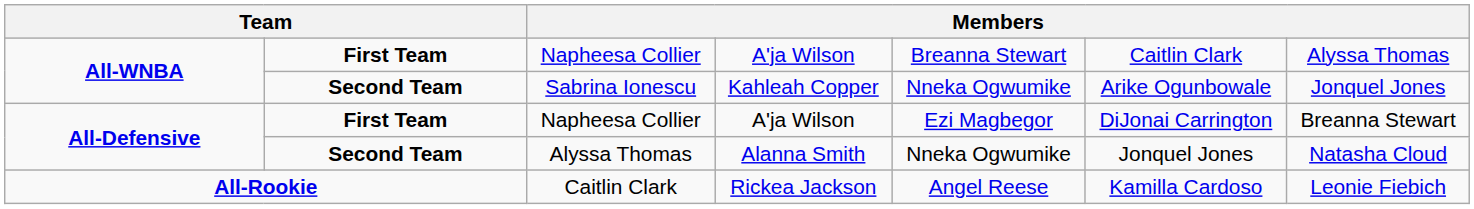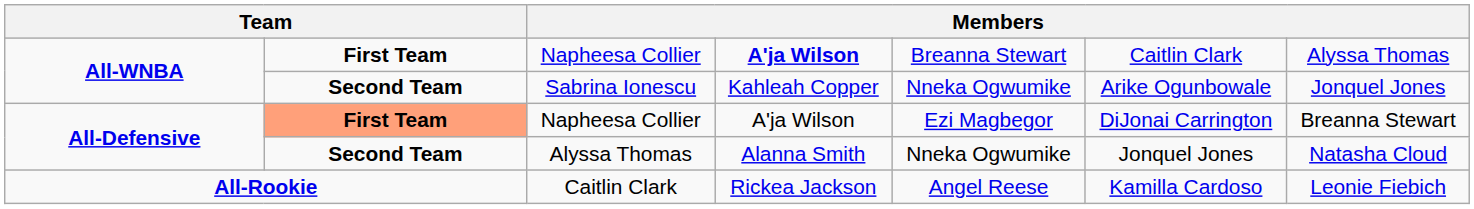(803, 55) normal -> (803, 55) bold
(395, 121) no background -> (395, 121) lightsalmon background
